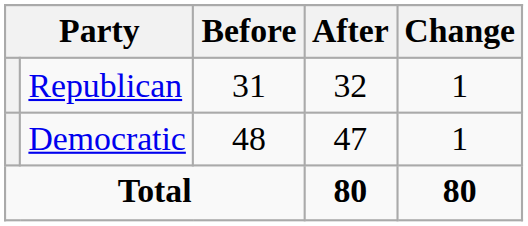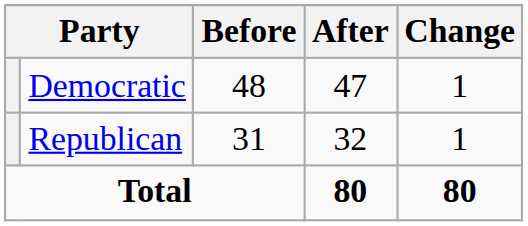rows swapped: (107, 138) <-> (105, 84)
